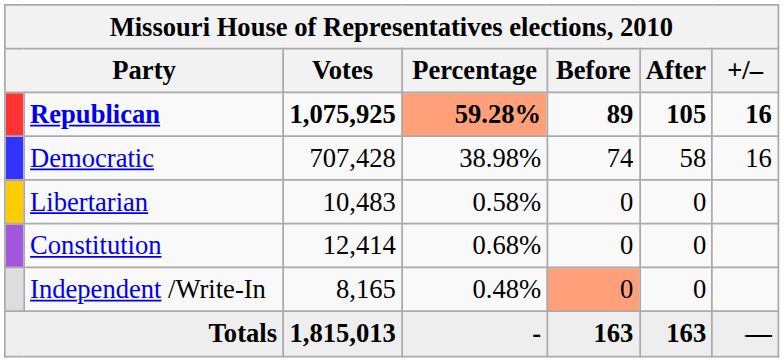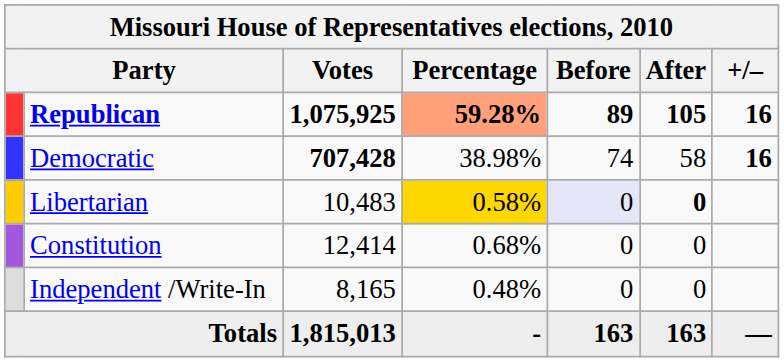(353, 158) normal -> (353, 158) bold
(758, 158) normal -> (758, 158) bold
(507, 202) no background -> (507, 202) gold background
(627, 202) no background -> (627, 202) lavender background
(700, 202) normal -> (700, 202) bold
(627, 289) lightsalmon background -> (627, 289) no background
